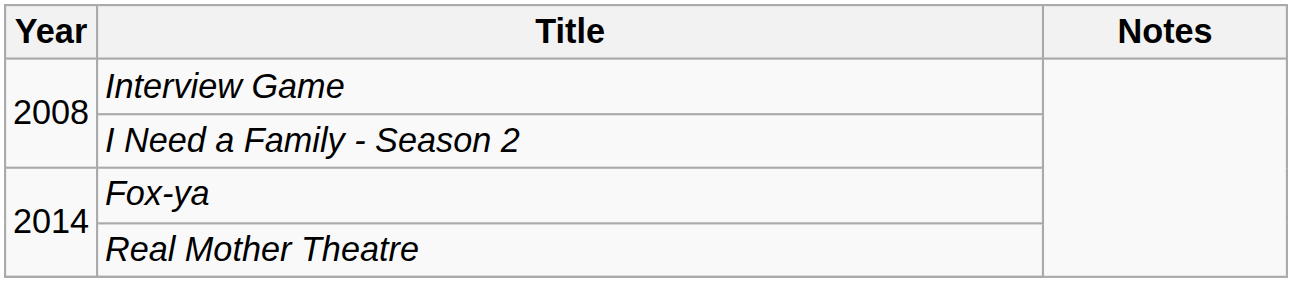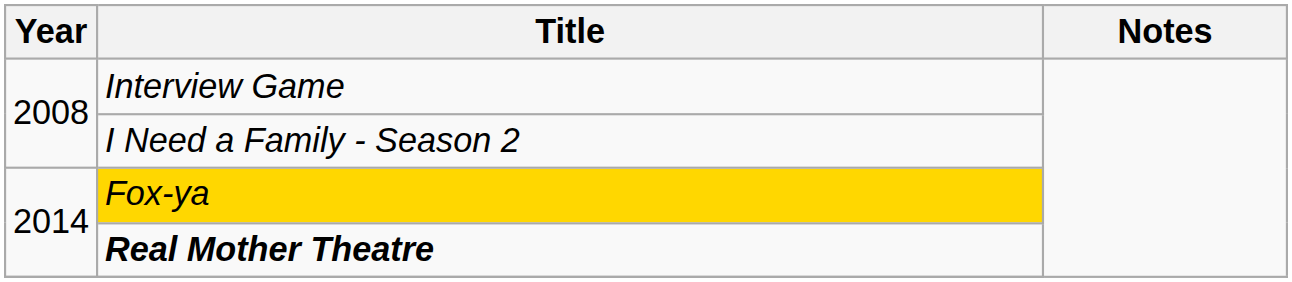(157, 194) no background -> (157, 194) gold background
(262, 248) normal -> (269, 248) bold
